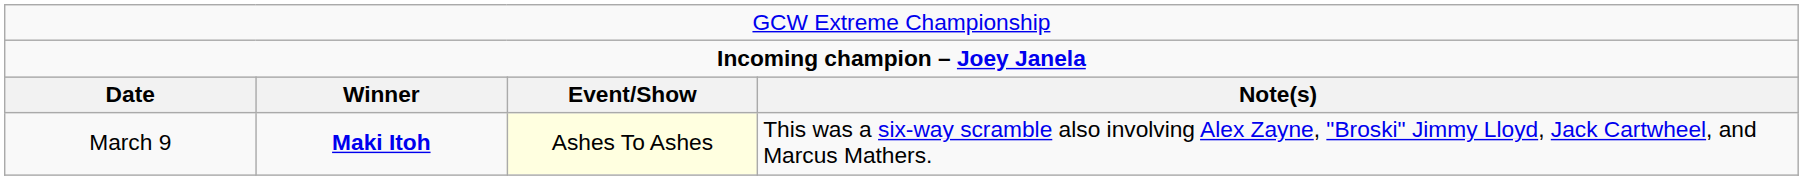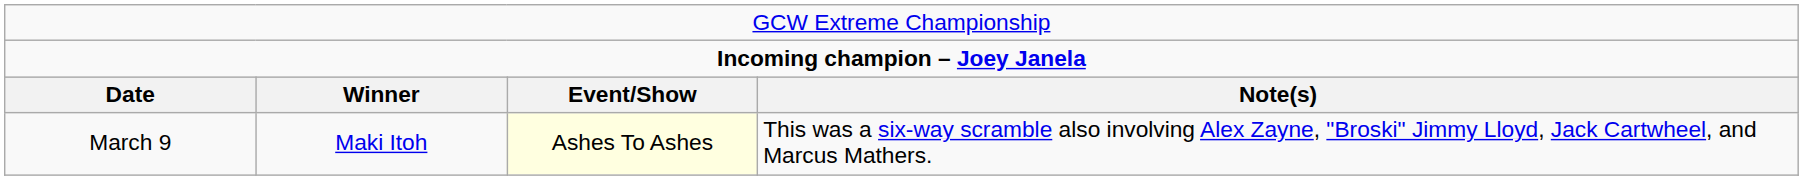(381, 143) bold -> (381, 143) normal
